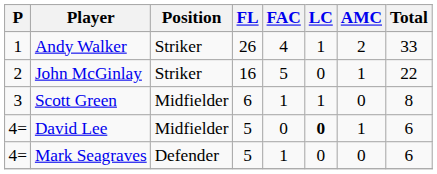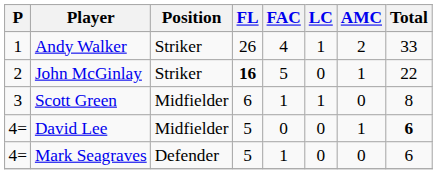(248, 73) normal -> (248, 73) bold
(321, 127) bold -> (321, 127) normal
(409, 127) normal -> (409, 127) bold
